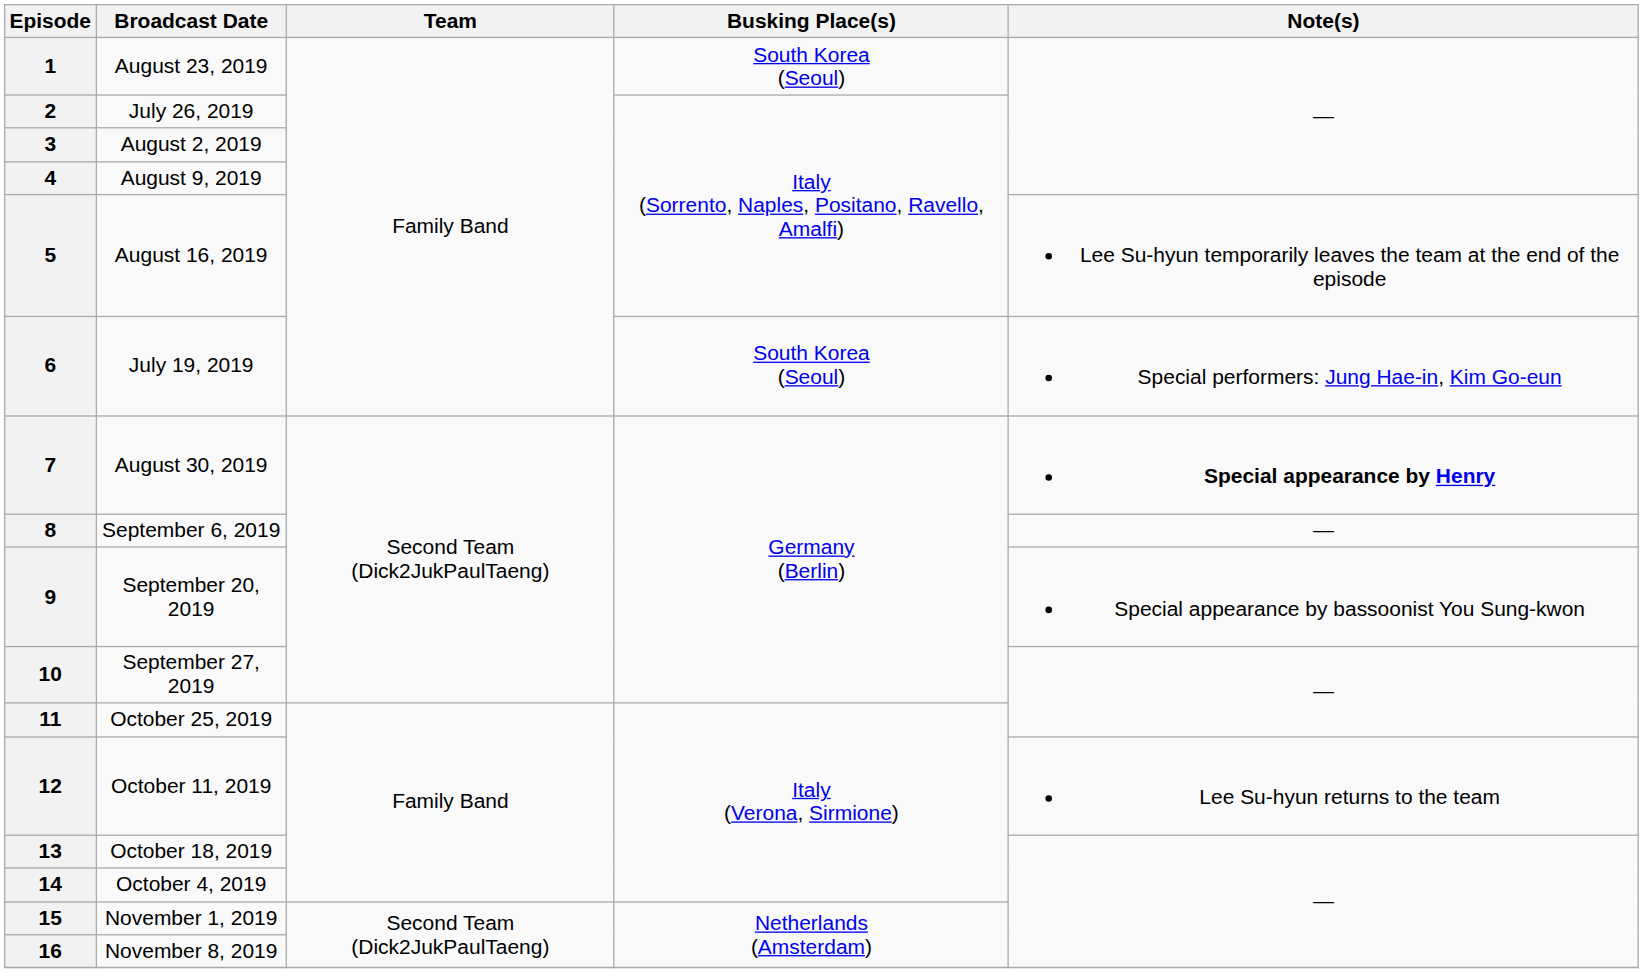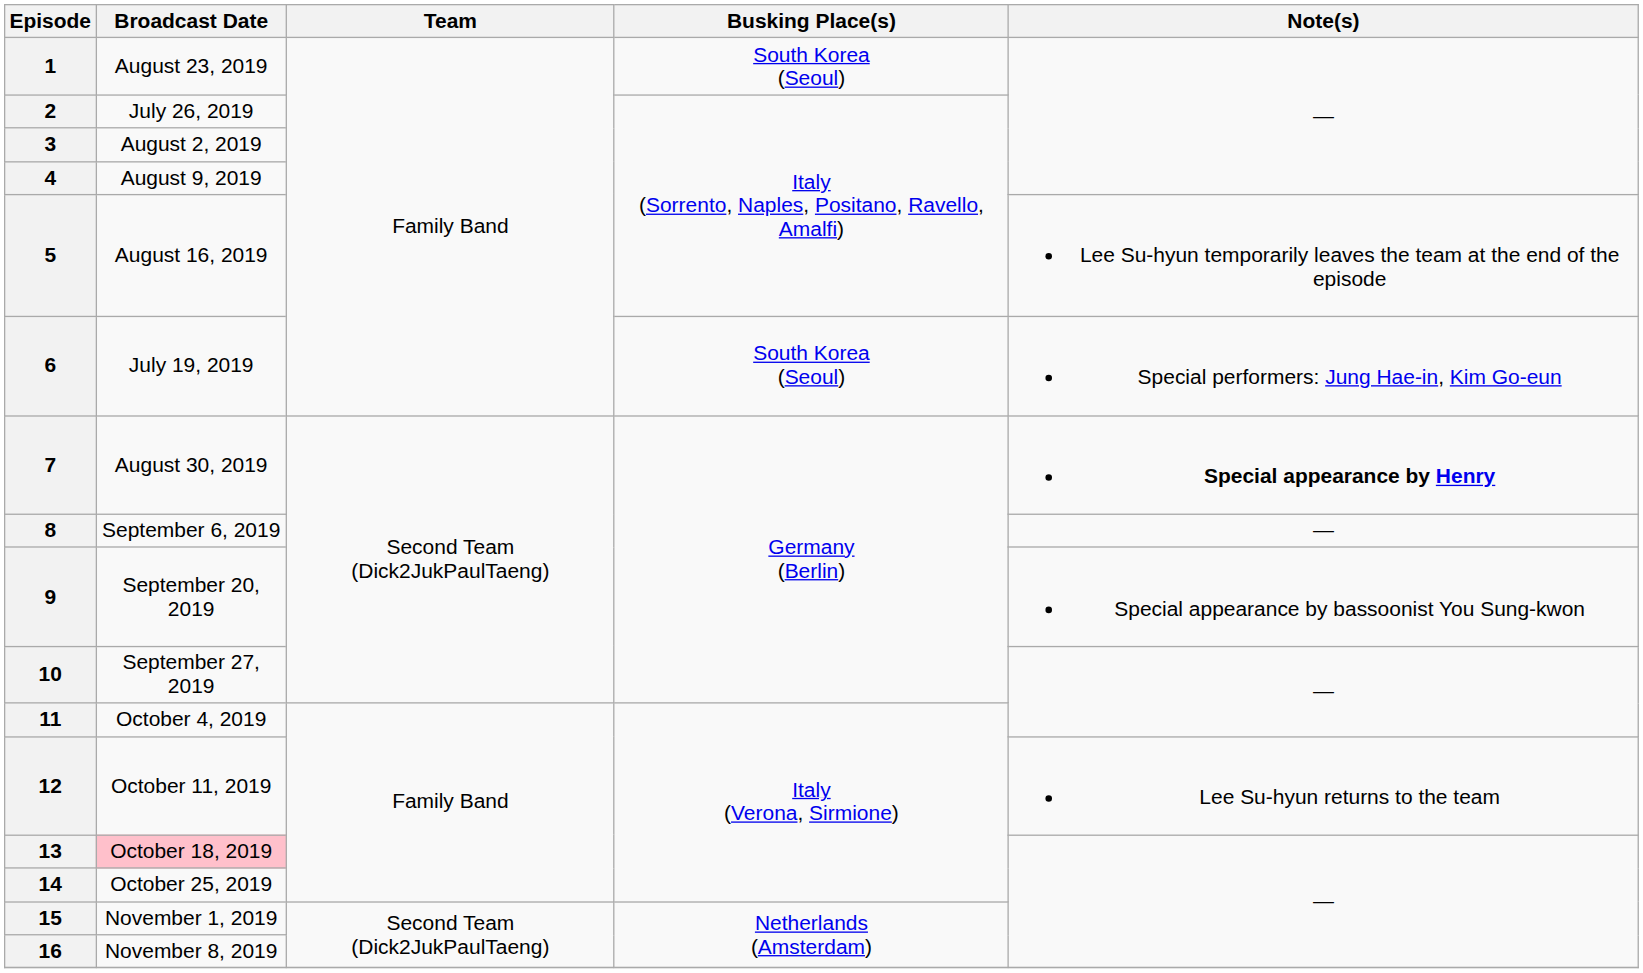(191, 719) October 25, 2019 -> (191, 719) October 4, 2019
(191, 851) no background -> (191, 851) pink background
(191, 884) October 4, 2019 -> (191, 884) October 25, 2019
